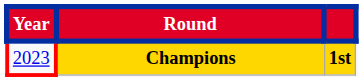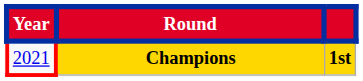(31, 58) 2023 -> (31, 58) 2021
